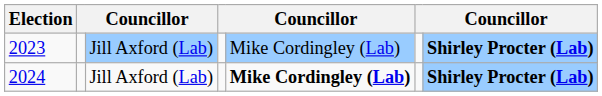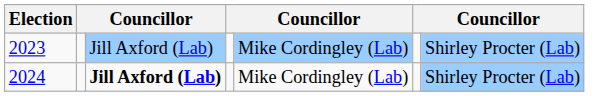(510, 47) bold -> (503, 47) normal
(151, 76) normal -> (155, 76) bold
(320, 76) bold -> (323, 76) normal
(510, 76) bold -> (503, 76) normal
